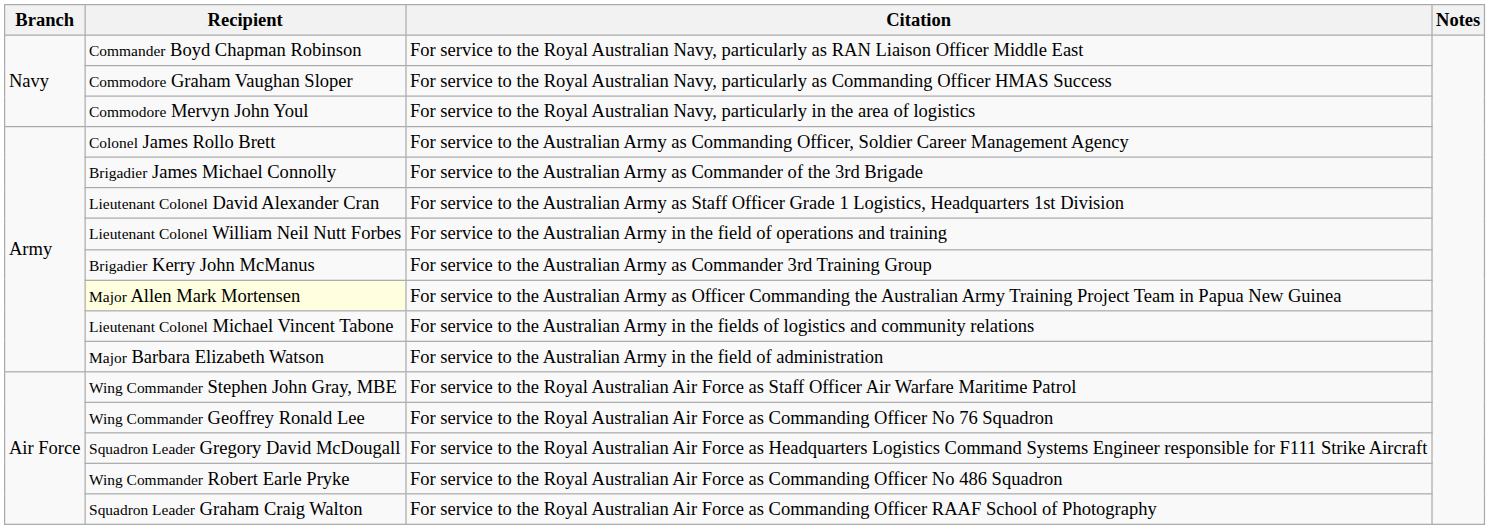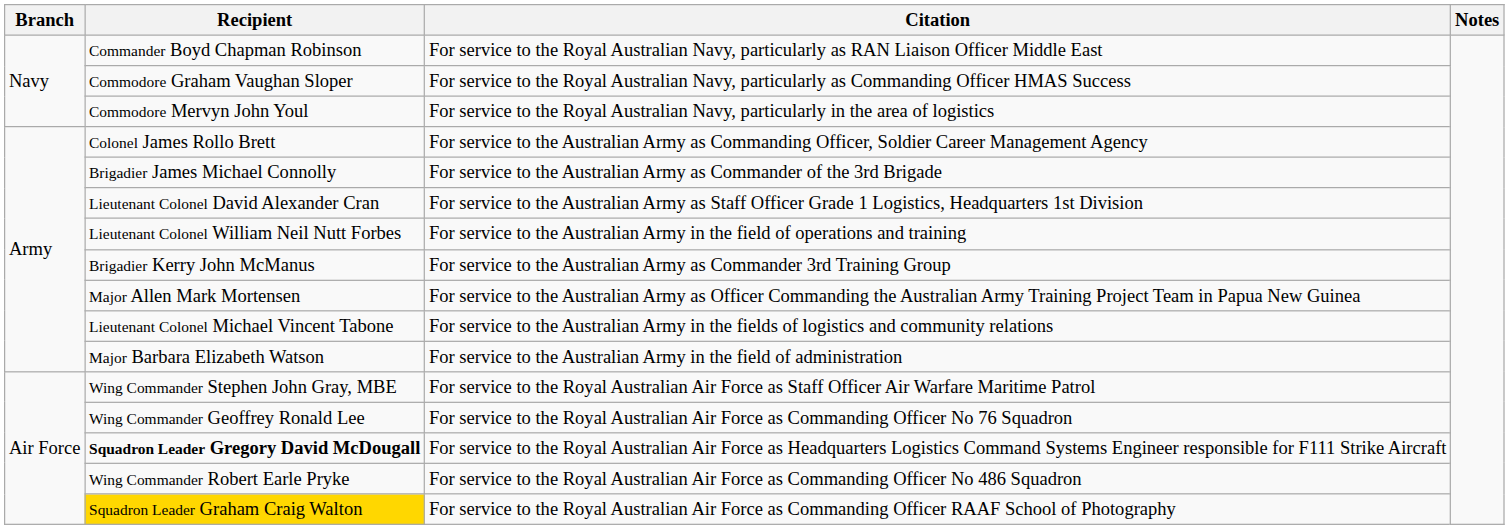(195, 295) lightyellow background -> (195, 295) no background
(245, 448) normal -> (255, 448) bold
(226, 509) no background -> (226, 509) gold background
